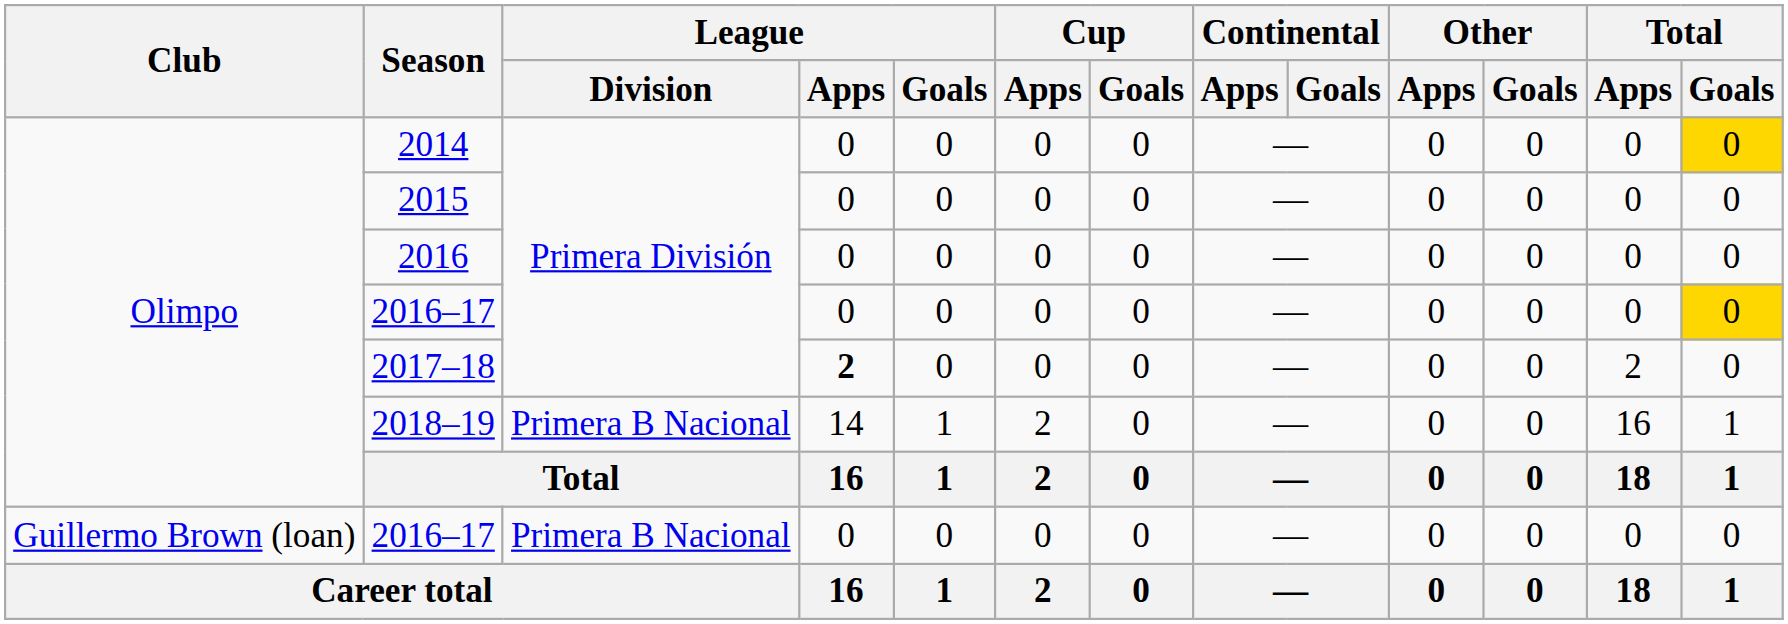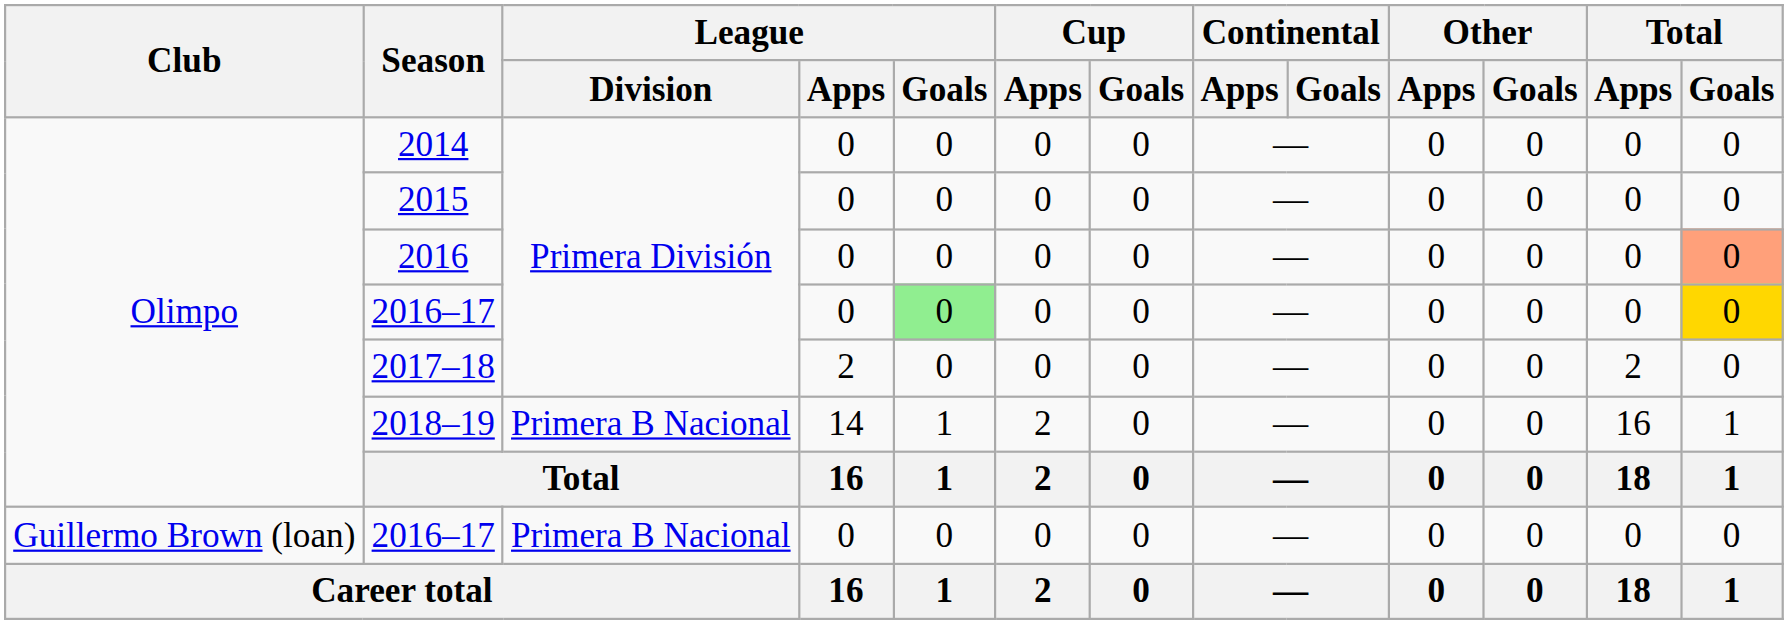(1732, 144) gold background -> (1732, 144) no background
(1732, 255) no background -> (1732, 255) lightsalmon background
(944, 311) no background -> (944, 311) lightgreen background
(846, 367) bold -> (846, 367) normal
